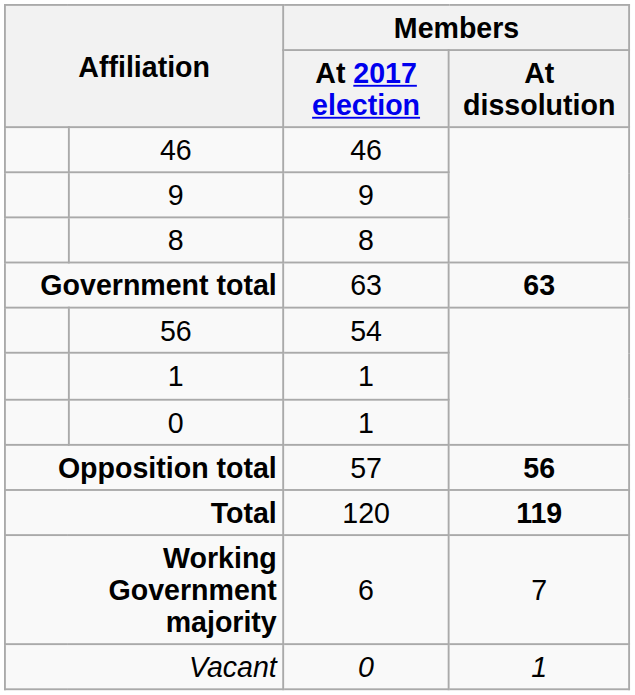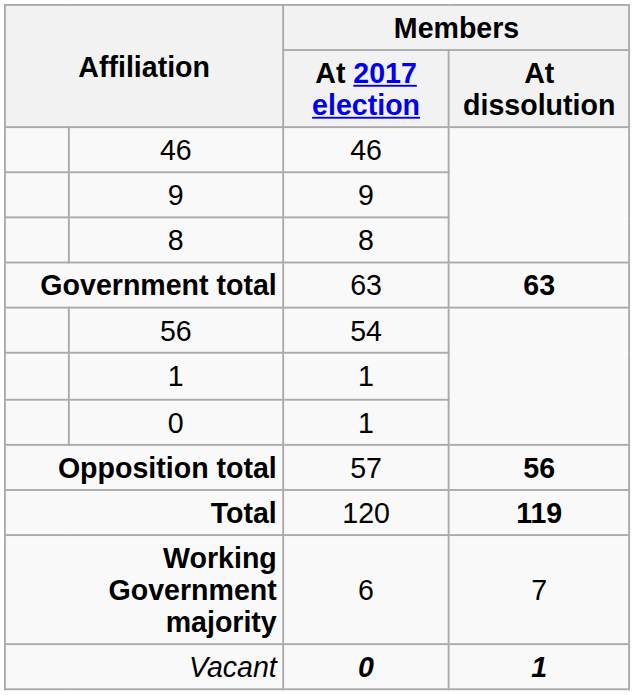(366, 666) normal -> (366, 666) bold
(539, 666) normal -> (539, 666) bold
